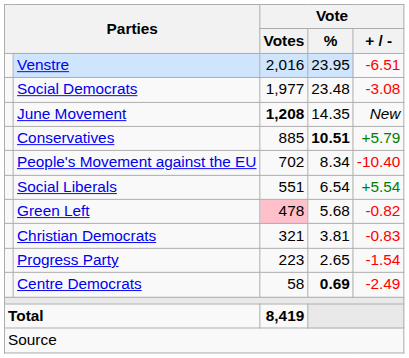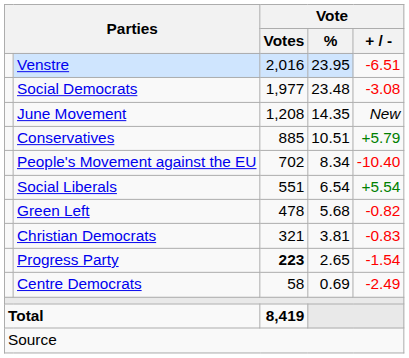(285, 114) bold -> (285, 114) normal
(331, 138) bold -> (331, 138) normal
(291, 211) pink background -> (291, 211) no background
(291, 260) normal -> (291, 260) bold
(335, 284) bold -> (335, 284) normal
